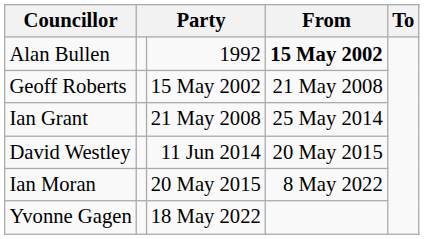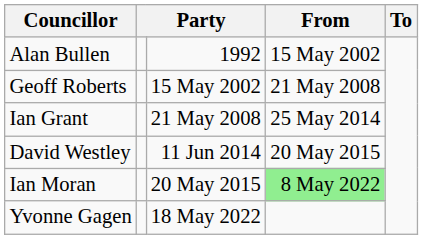(327, 53) bold -> (325, 53) normal
(333, 184) no background -> (331, 184) lightgreen background
